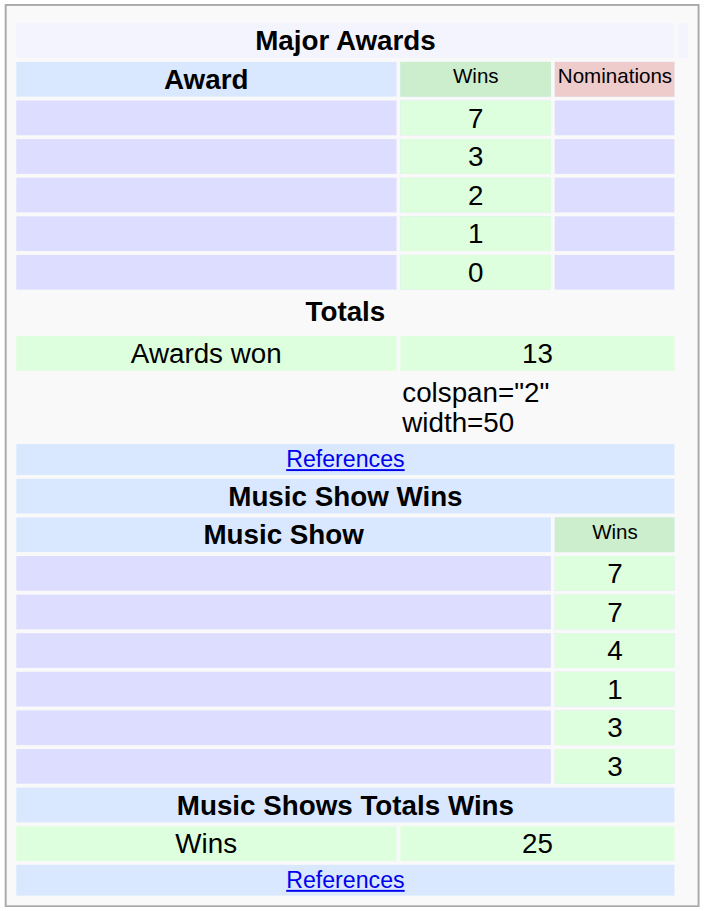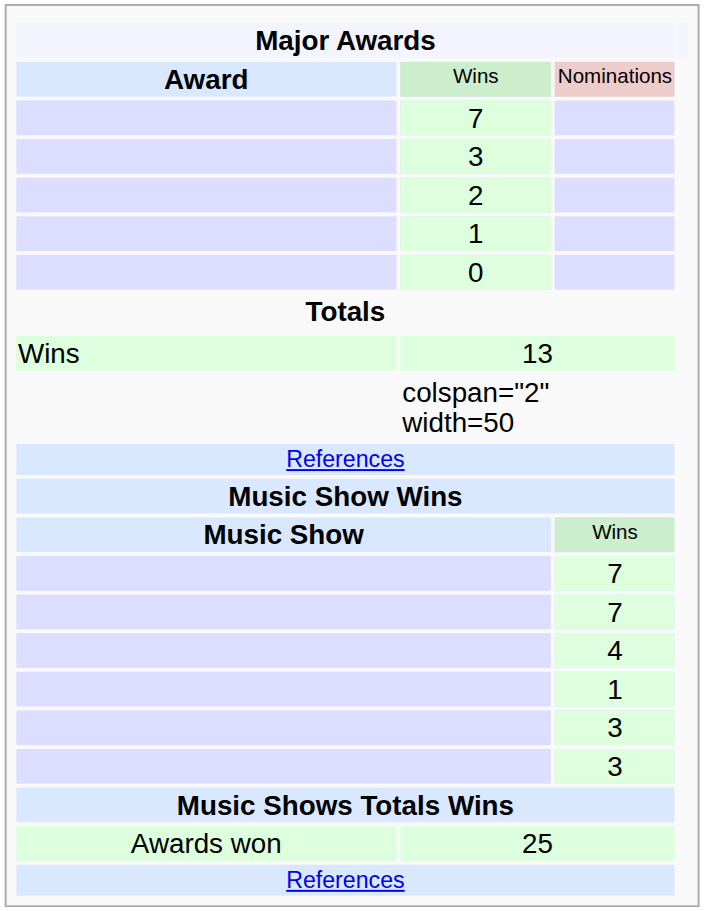(206, 353) Awards won -> (49, 353) Wins
(206, 843) Wins -> (206, 843) Awards won
